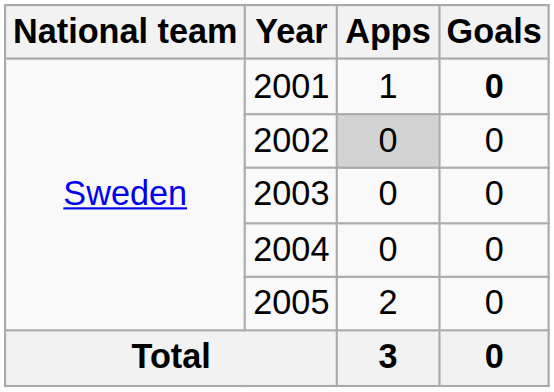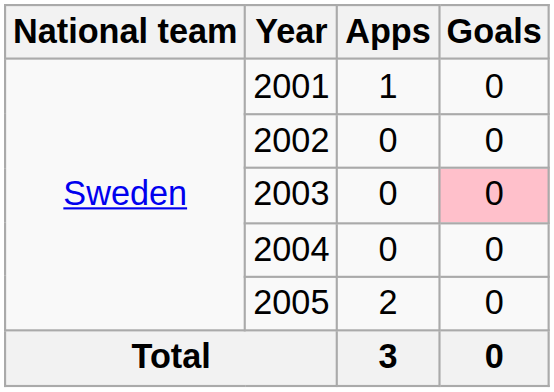(494, 85) bold -> (494, 85) normal
(388, 140) lightgrey background -> (388, 140) no background
(494, 194) no background -> (494, 194) pink background
